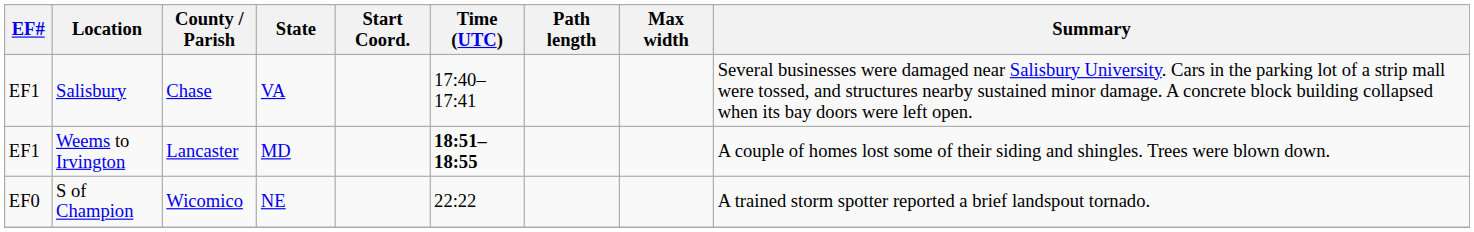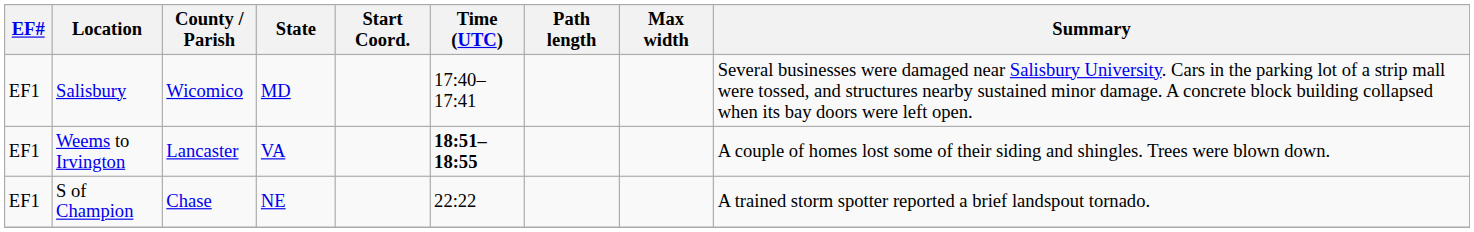(189, 90) Chase -> (205, 90) Wicomico
(273, 90) VA -> (276, 90) MD
(276, 151) MD -> (273, 151) VA
(24, 201) EF0 -> (24, 201) EF1
(205, 201) Wicomico -> (189, 201) Chase
